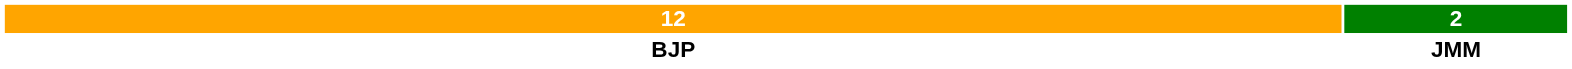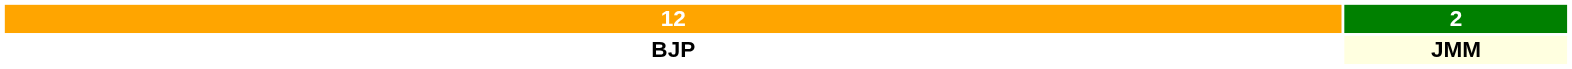(1456, 49) no background -> (1456, 49) lightyellow background
